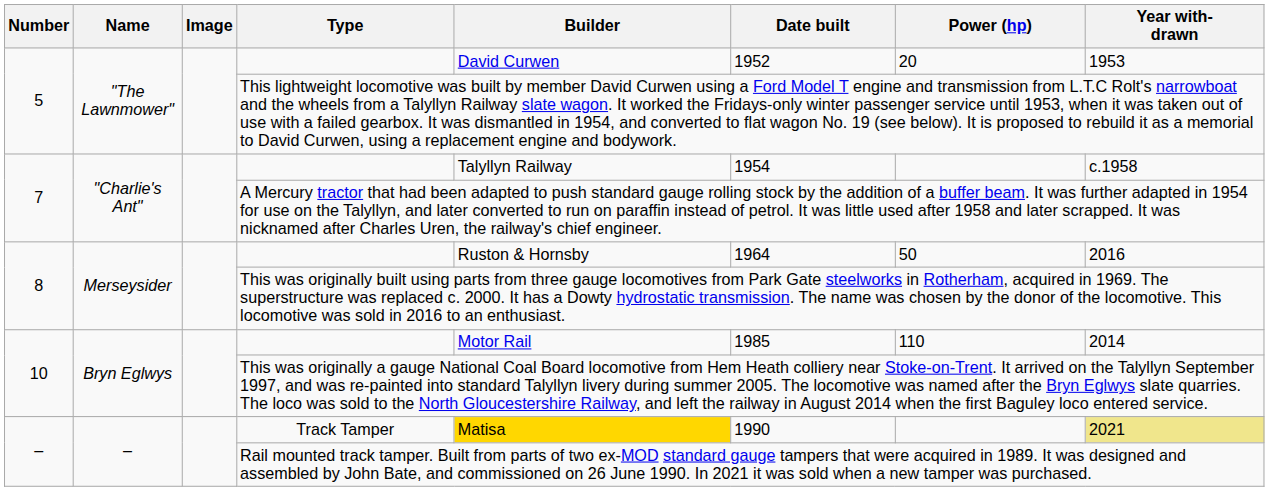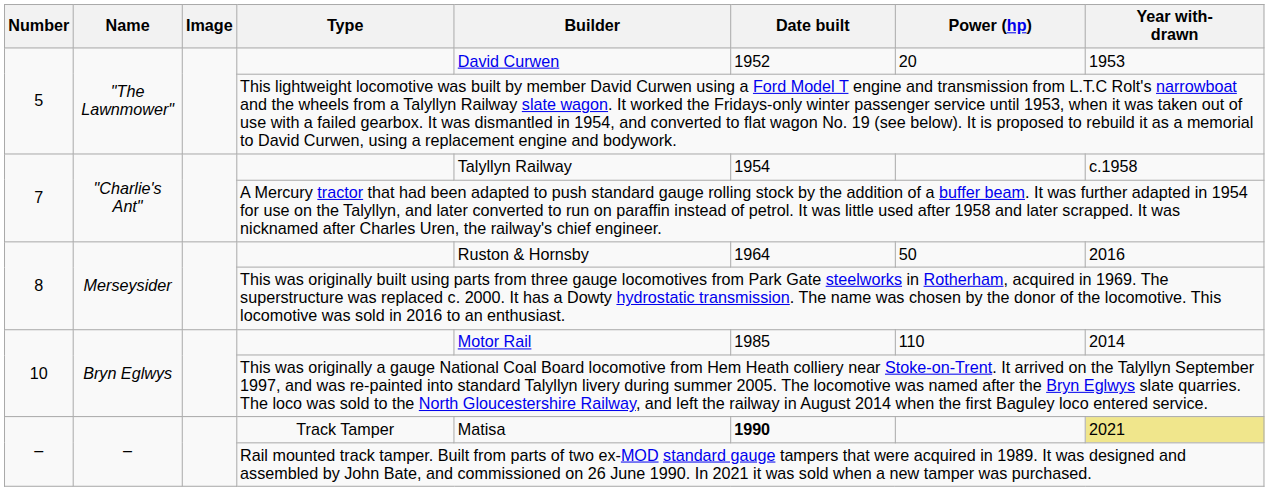(482, 429) gold background -> (482, 429) no background
(752, 429) normal -> (752, 429) bold
